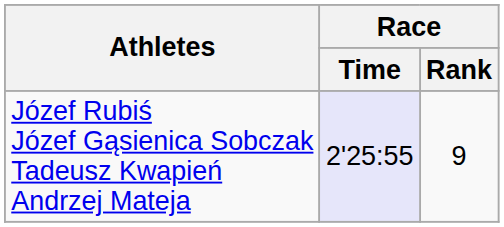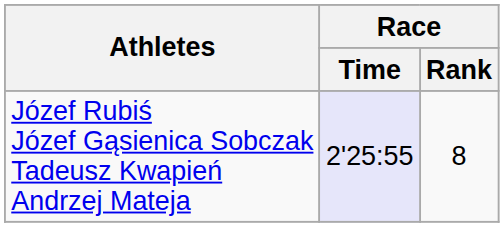(459, 157) 9 -> (459, 157) 8
